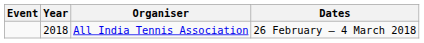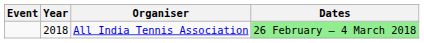(335, 30) no background -> (335, 30) lightgreen background
